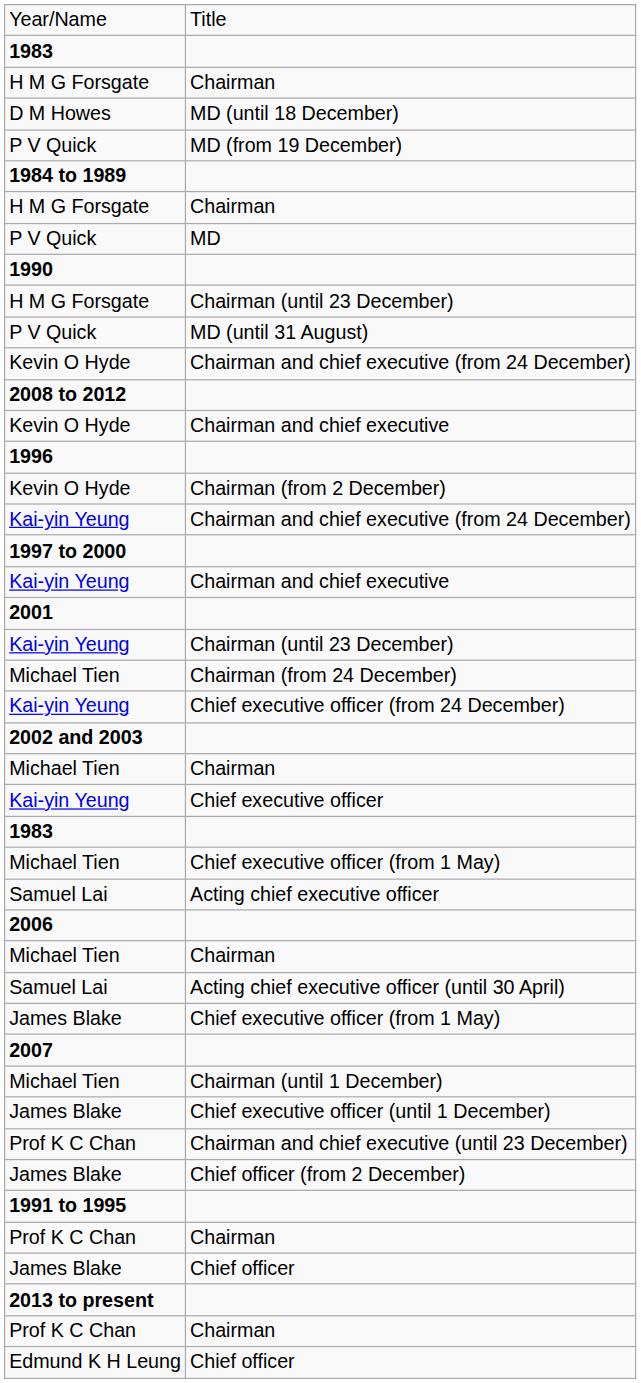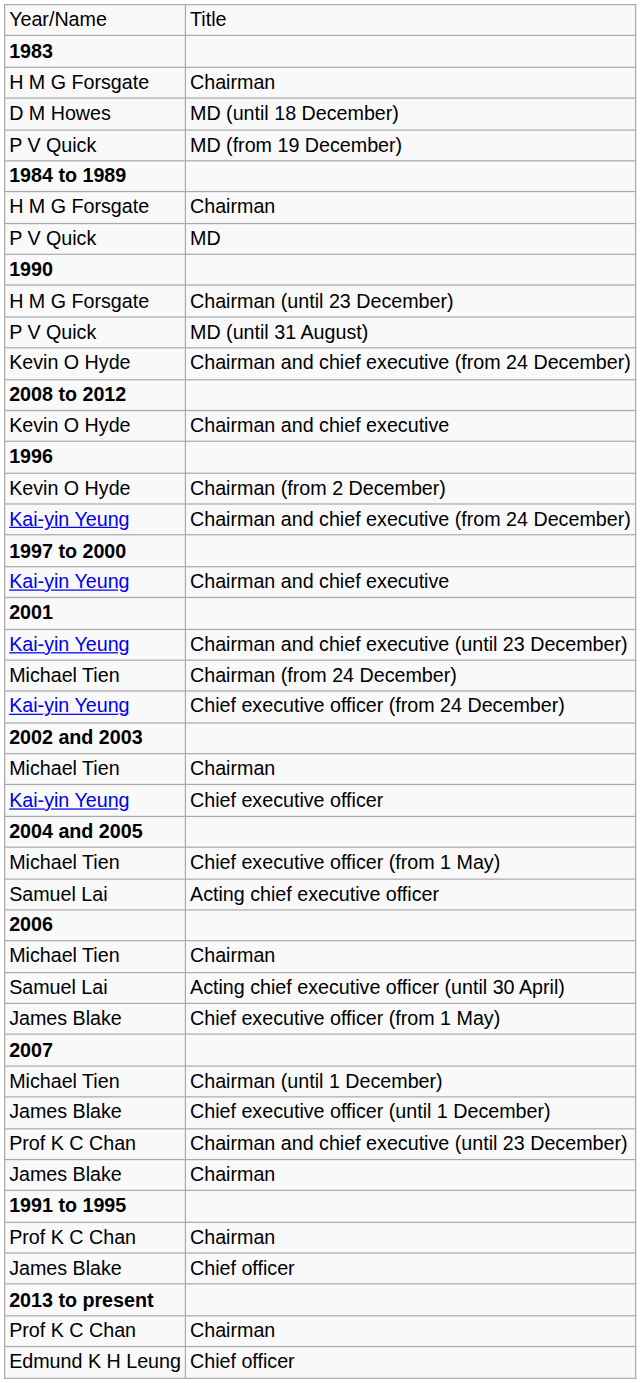(322, 644) Chairman (until 23 December) -> (409, 644) Chairman and chief executive (until 23 December)
(31, 831) 1983 -> (76, 831) 2004 and 2005
(328, 1174) Chief officer (from 2 December) -> (233, 1174) Chairman
